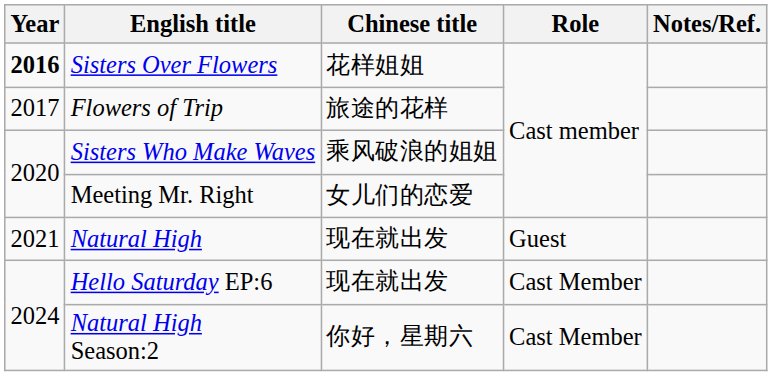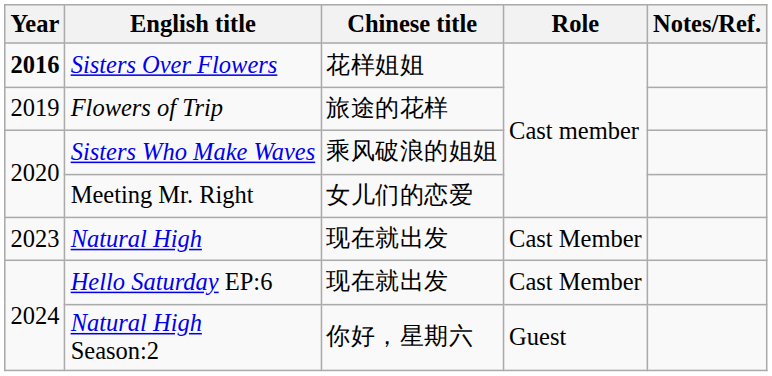(35, 108) 2017 -> (35, 108) 2019
(35, 238) 2021 -> (35, 238) 2023
(538, 238) Guest -> (575, 238) Cast Member
(575, 336) Cast Member -> (538, 336) Guest
